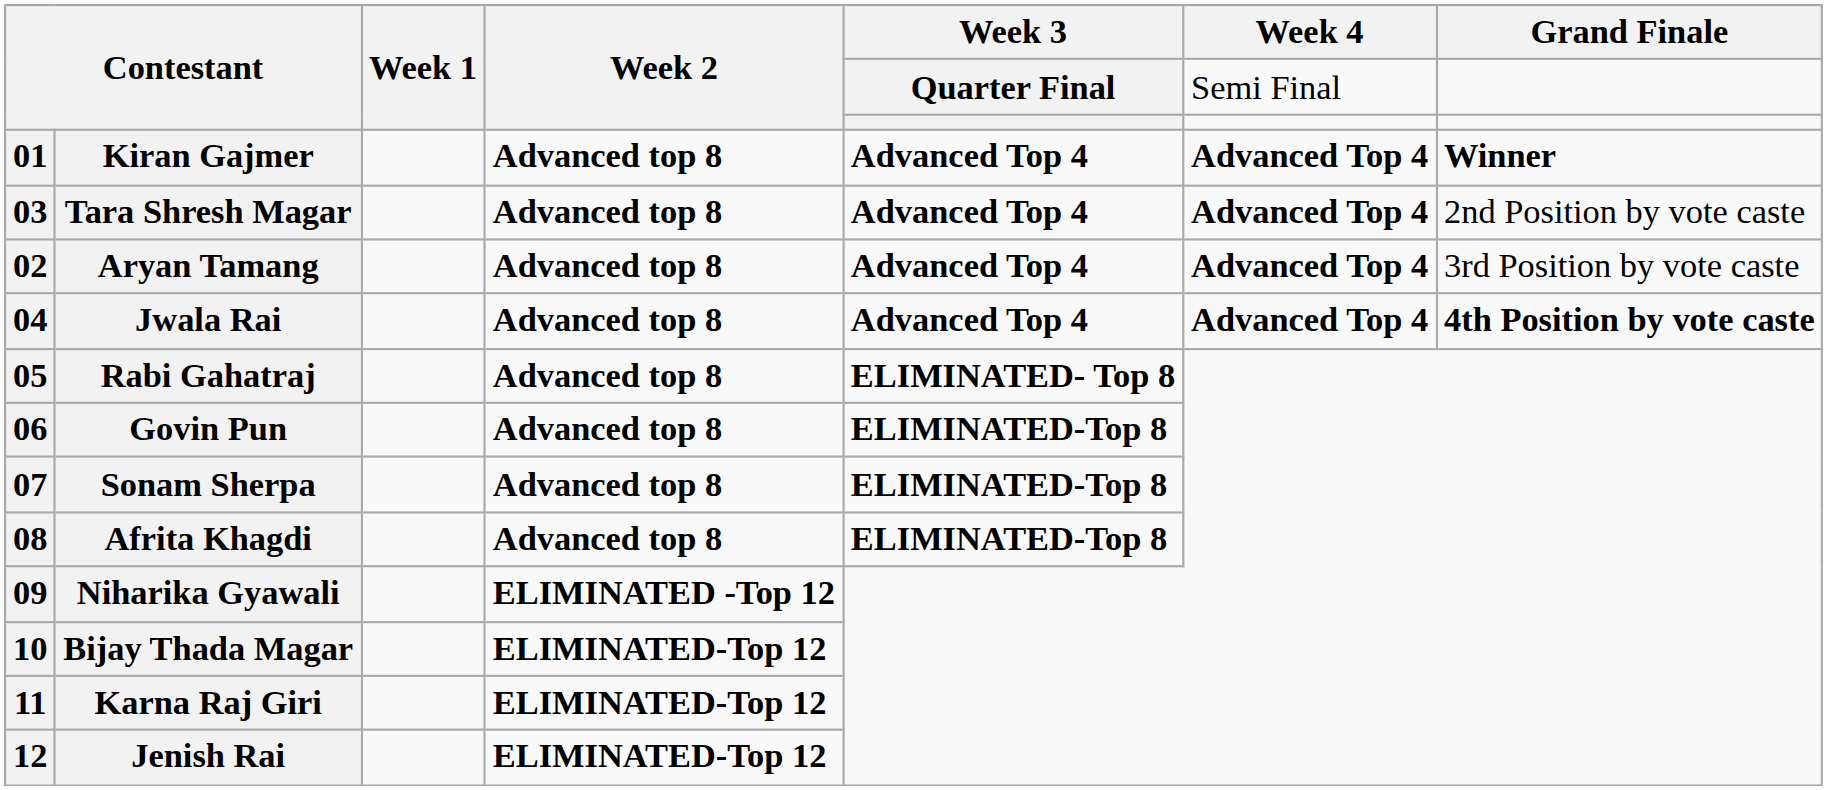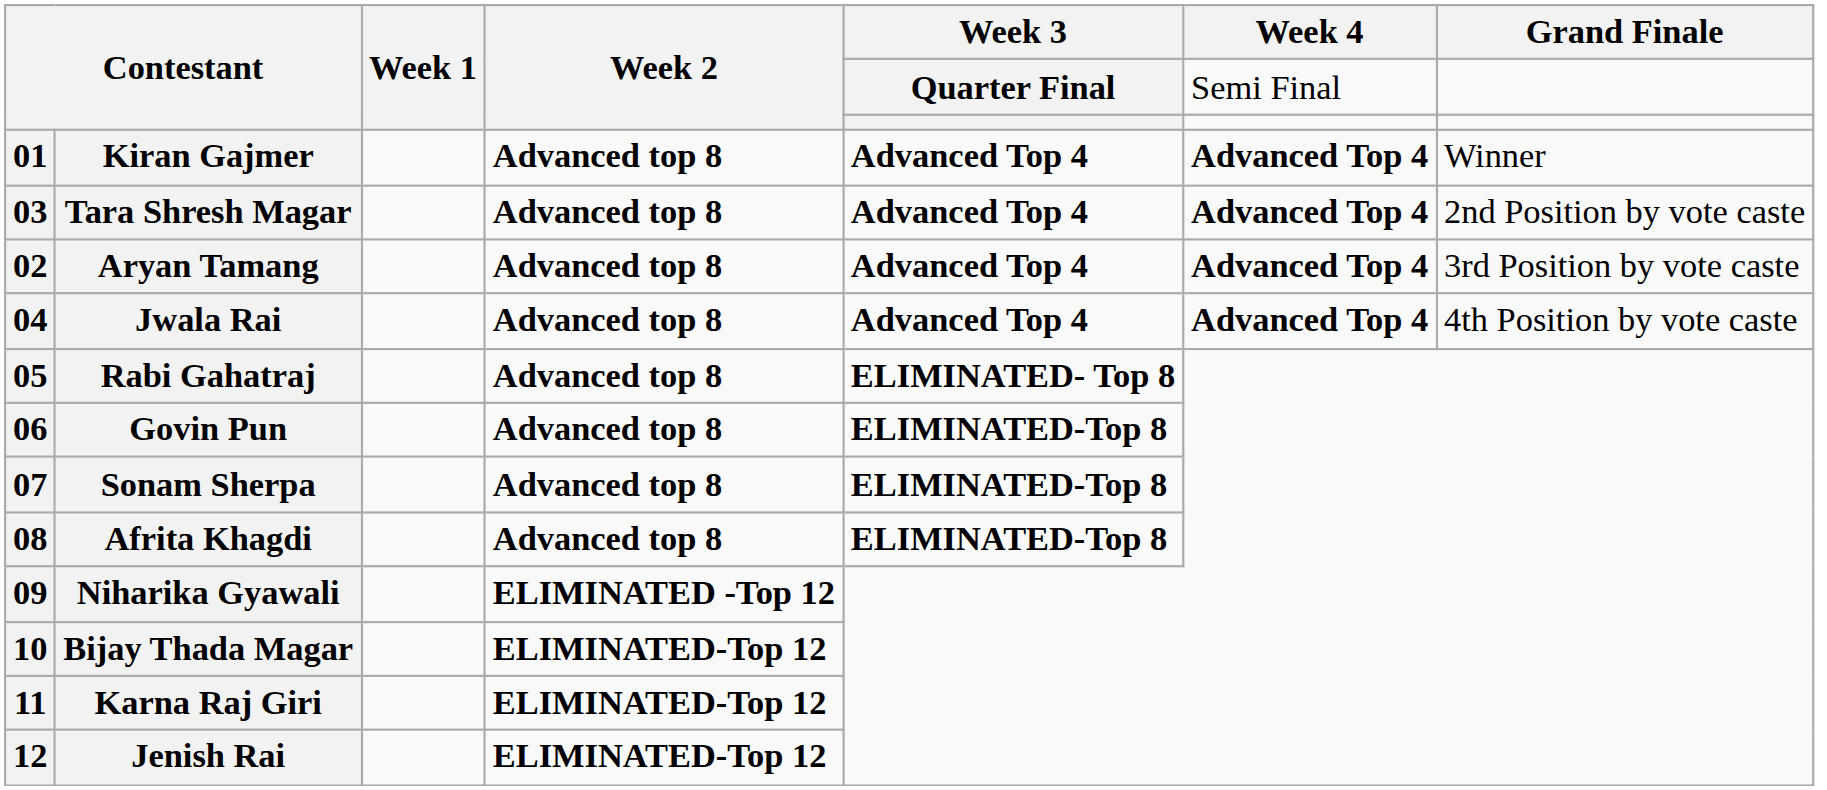(1500, 156) bold -> (1495, 156) normal
(1629, 320) bold -> (1621, 320) normal
